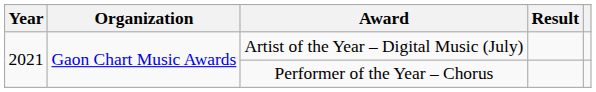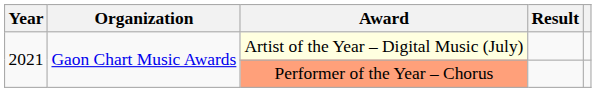(384, 45) no background -> (384, 45) lightyellow background
(384, 73) no background -> (384, 73) lightsalmon background
